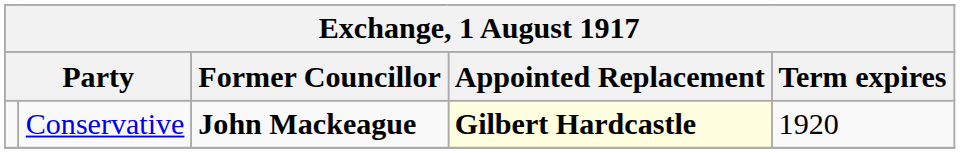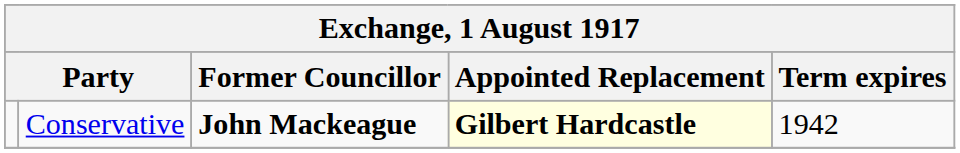(809, 123) 1920 -> (809, 123) 1942
